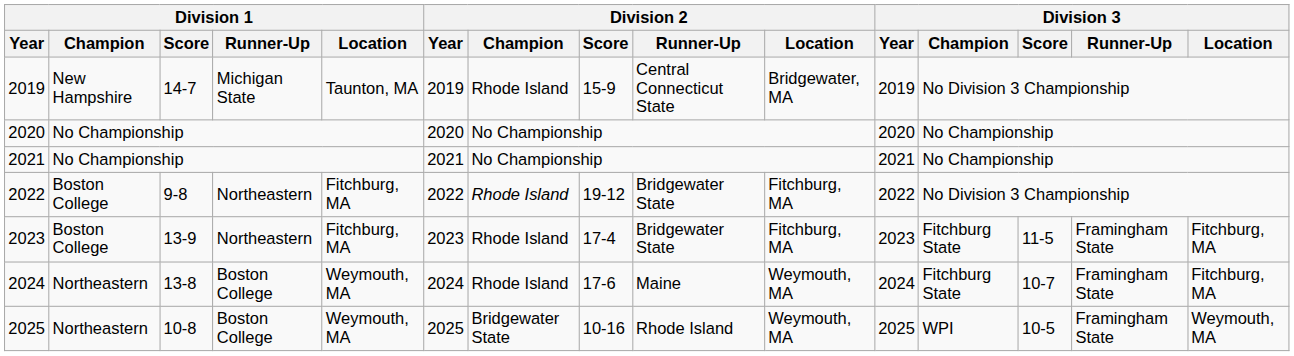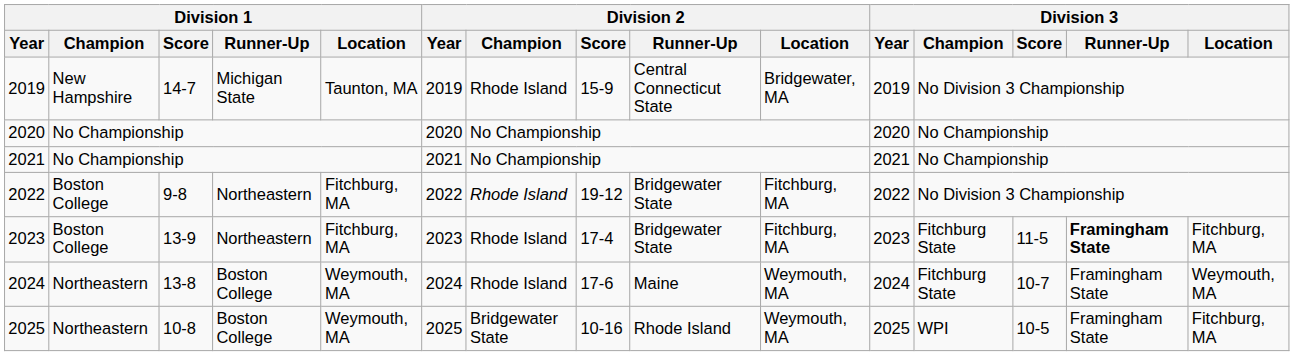(1122, 239) normal -> (1119, 239) bold
(1228, 283) Fitchburg, MA -> (1233, 283) Weymouth, MA
(1233, 328) Weymouth, MA -> (1229, 328) Fitchburg, MA
